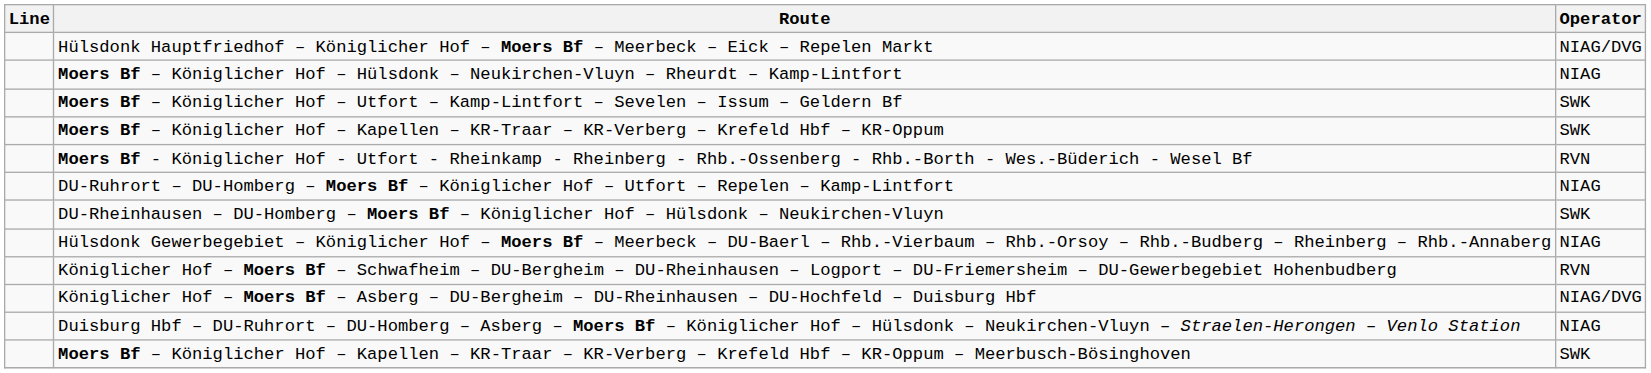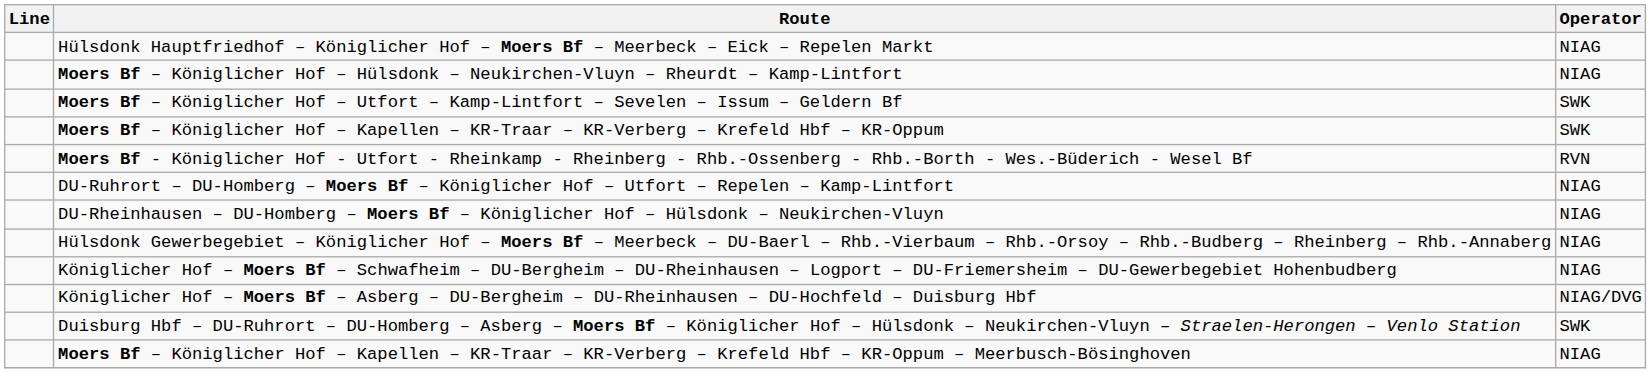(1601, 47) NIAG/DVG -> (1580, 47) NIAG
(1575, 214) SWK -> (1580, 214) NIAG
(1575, 270) RVN -> (1580, 270) NIAG
(1580, 326) NIAG -> (1575, 326) SWK
(1575, 354) SWK -> (1580, 354) NIAG
